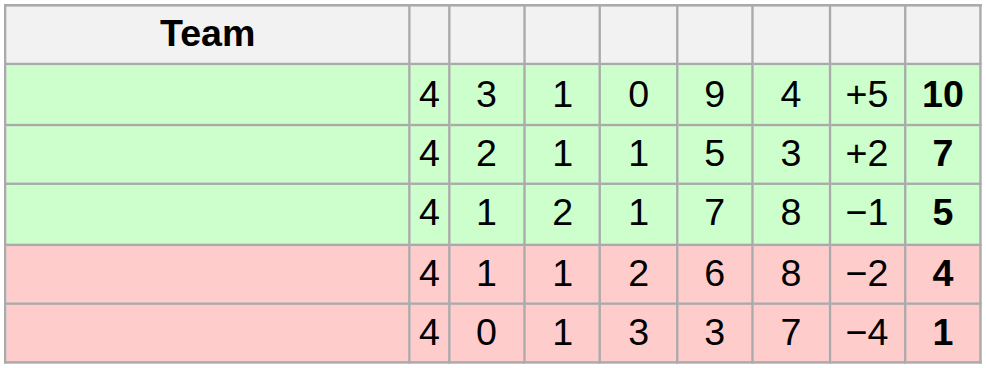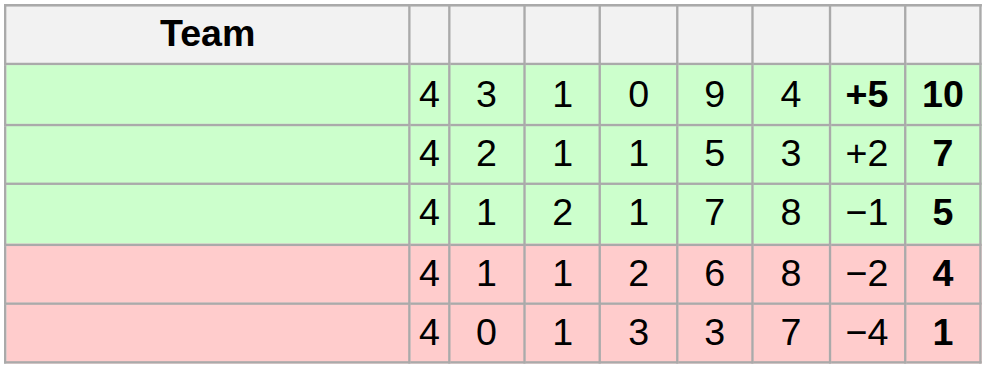(867, 93) normal -> (867, 93) bold
